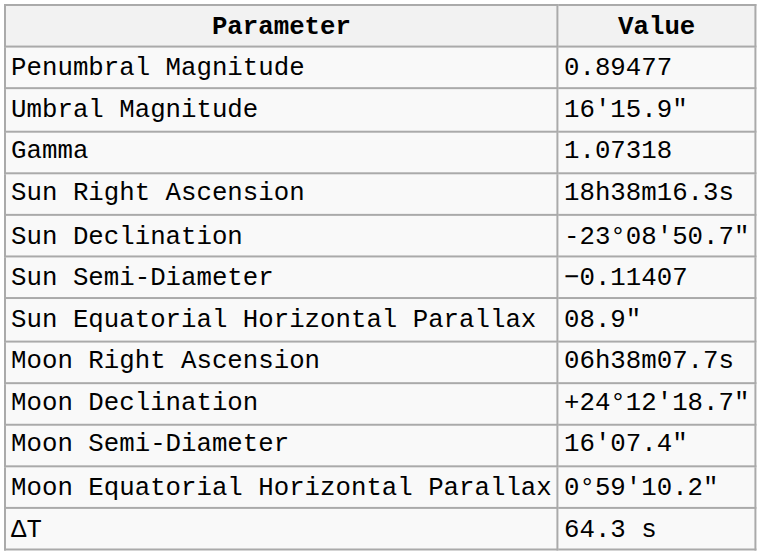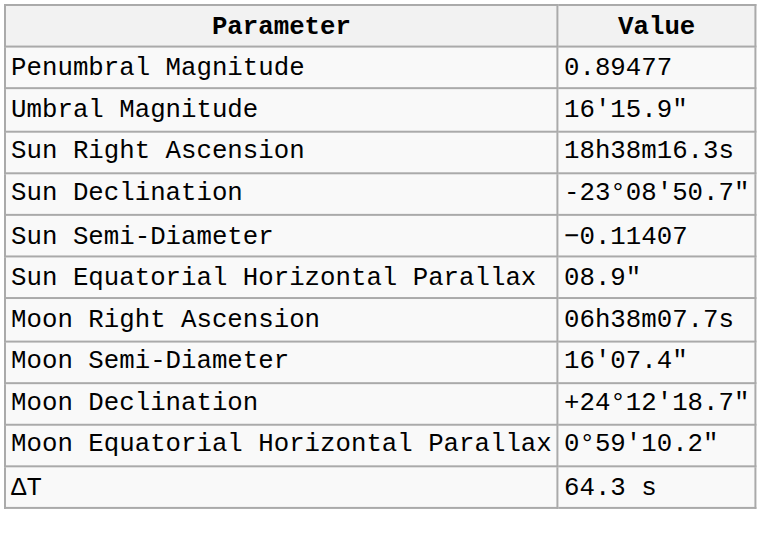- row: (50, 152)
rows swapped: (135, 404) <-> (150, 445)
